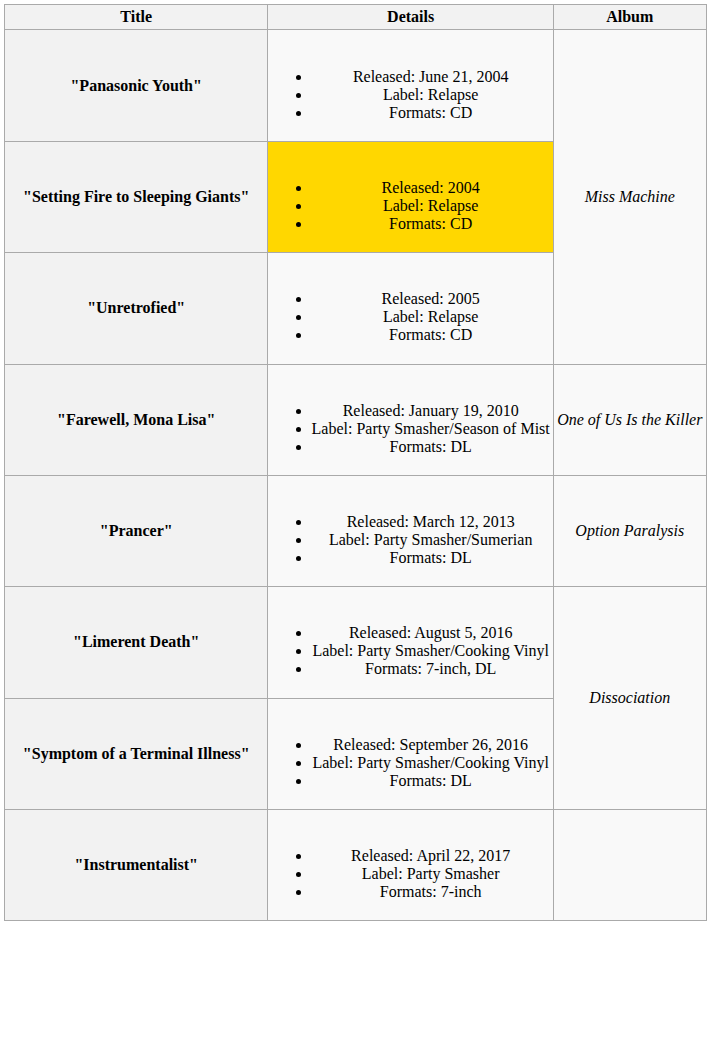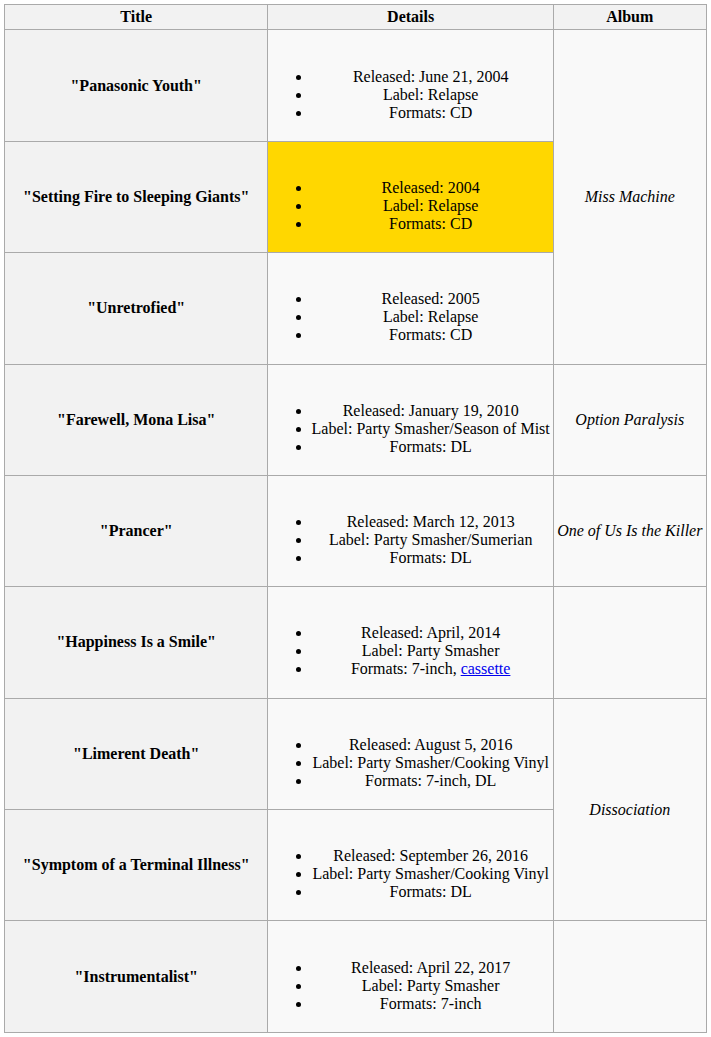(630, 419) One of Us Is the Killer -> (630, 419) Option Paralysis
(630, 531) Option Paralysis -> (630, 531) One of Us Is the Killer
+ row: (136, 642)
